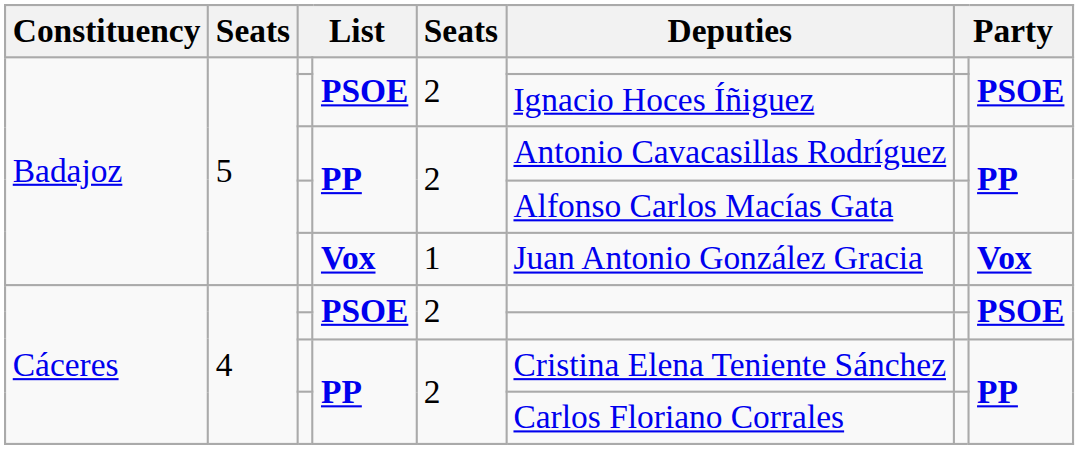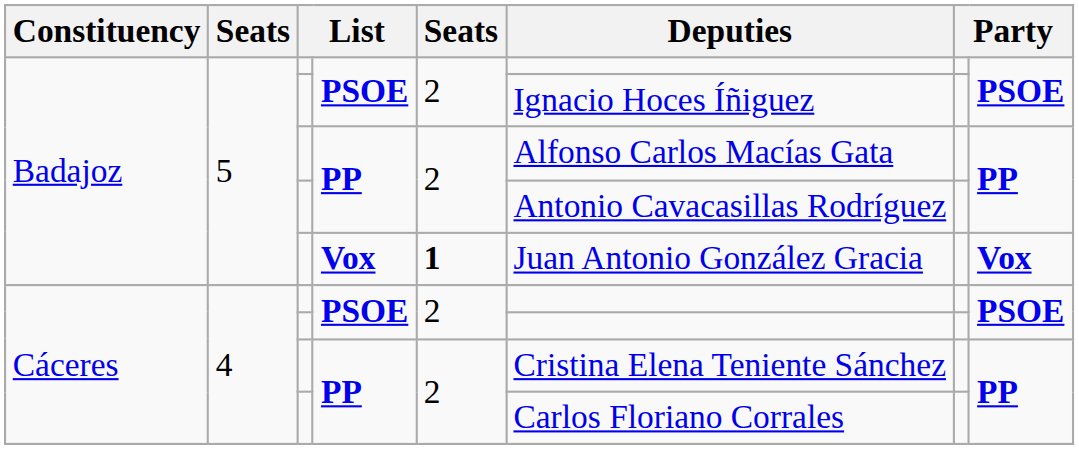(730, 152) Antonio Cavacasillas Rodríguez -> (703, 152) Alfonso Carlos Macías Gata
(703, 205) Alfonso Carlos Macías Gata -> (730, 205) Antonio Cavacasillas Rodríguez
(432, 258) normal -> (432, 258) bold
